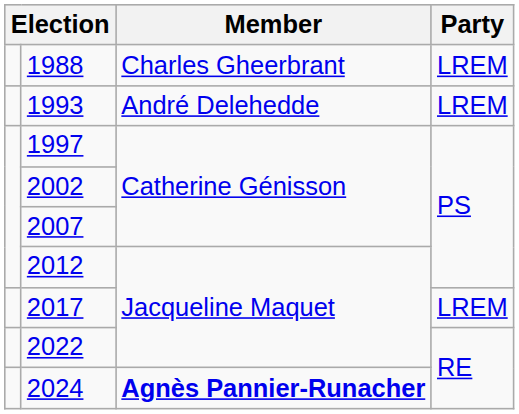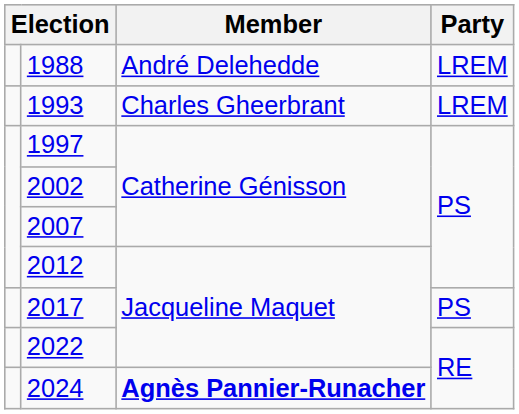(233, 65) Charles Gheerbrant -> (220, 65) André Delehedde
(220, 105) André Delehedde -> (233, 105) Charles Gheerbrant
(472, 307) LREM -> (454, 307) PS
